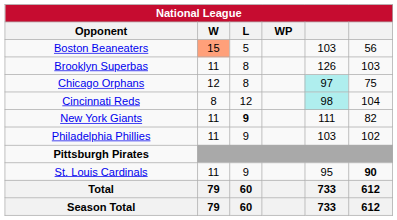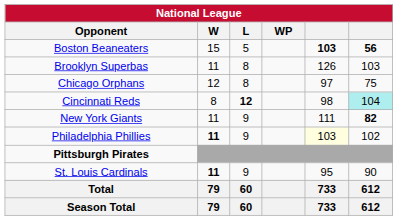(214, 48) lightsalmon background -> (214, 48) no background
(327, 48) normal -> (327, 48) bold
(371, 48) normal -> (371, 48) bold
(327, 83) paleturquoise background -> (327, 83) no background
(246, 101) normal -> (246, 101) bold
(327, 101) paleturquoise background -> (327, 101) no background
(371, 101) no background -> (371, 101) paleturquoise background
(246, 119) bold -> (246, 119) normal
(371, 119) normal -> (371, 119) bold
(214, 136) normal -> (214, 136) bold
(327, 136) no background -> (327, 136) lightyellow background
(214, 171) normal -> (214, 171) bold
(371, 171) bold -> (371, 171) normal
